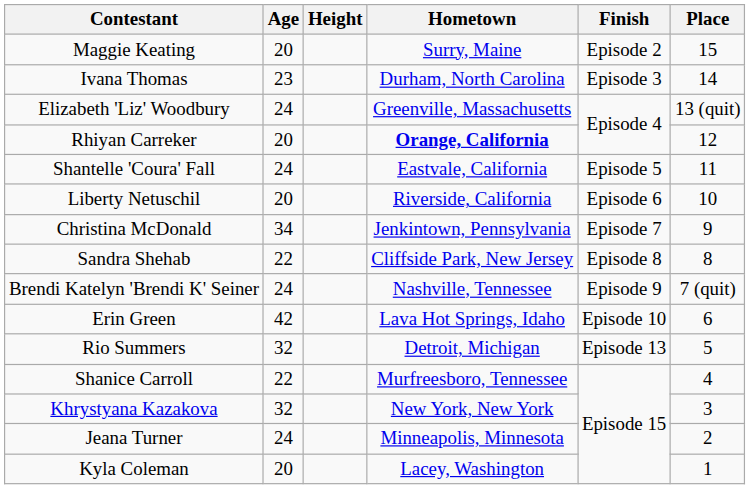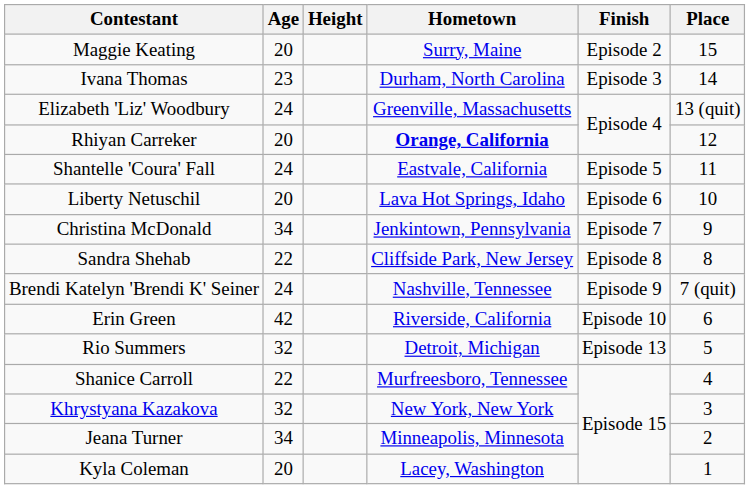(472, 199) Riverside, California -> (472, 199) Lava Hot Springs, Idaho
(472, 318) Lava Hot Springs, Idaho -> (472, 318) Riverside, California
(283, 438) 24 -> (283, 438) 34
